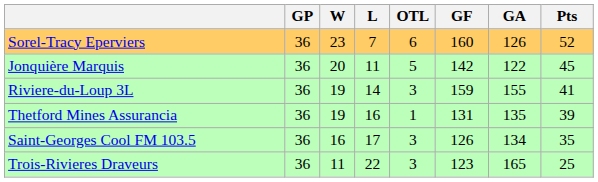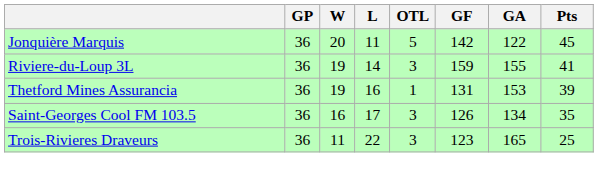- row: (77, 41)
(514, 115) 135 -> (514, 90) 153
